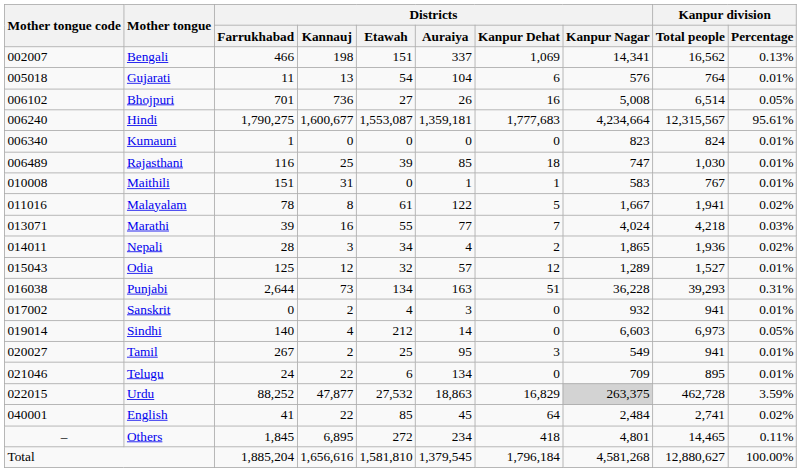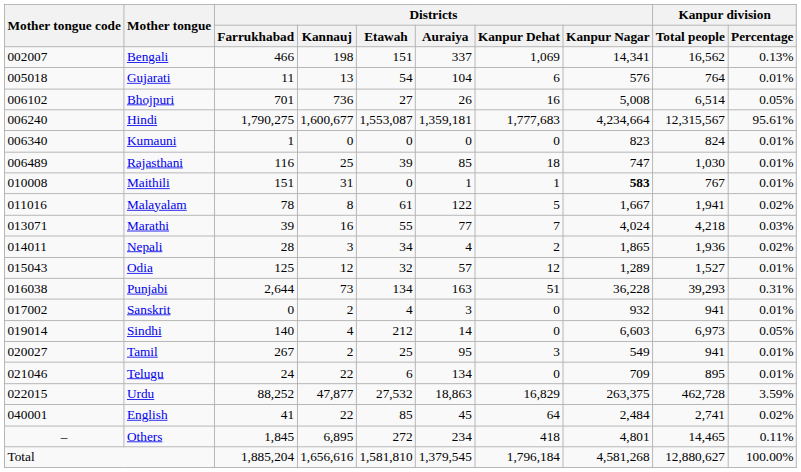(640, 183) normal -> (640, 183) bold
(628, 394) lightgrey background -> (628, 394) no background
